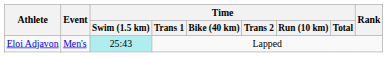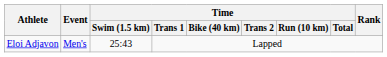(121, 44) paleturquoise background -> (121, 44) no background
